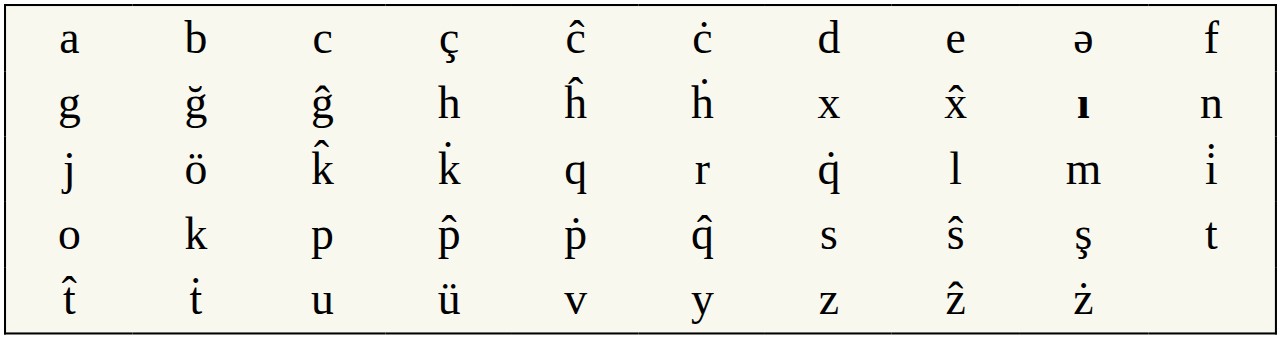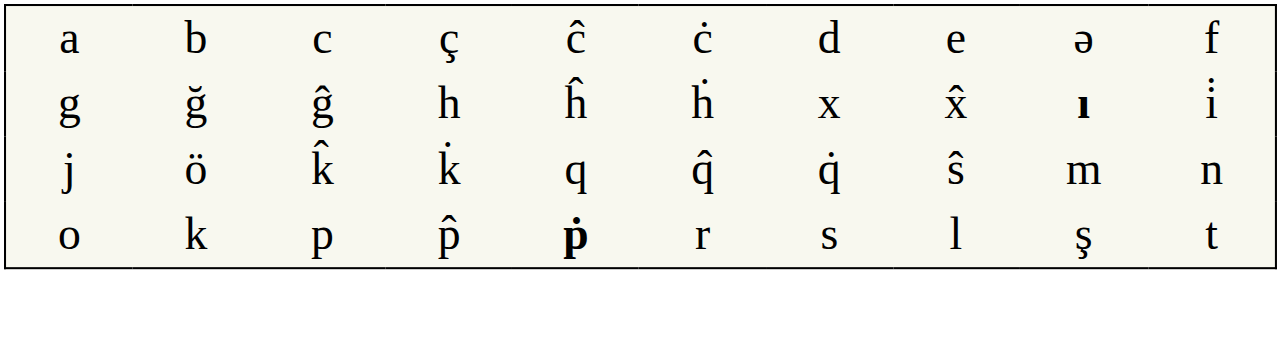(1211, 103) n -> (1212, 103) i̇
(702, 168) r -> (703, 168) q̂
(956, 168) l -> (956, 168) ŝ
(1211, 168) i̇ -> (1212, 168) n
(576, 234) normal -> (576, 233) bold
(702, 234) q̂ -> (703, 234) r
(956, 234) ŝ -> (956, 234) l
- row: (69, 299)
